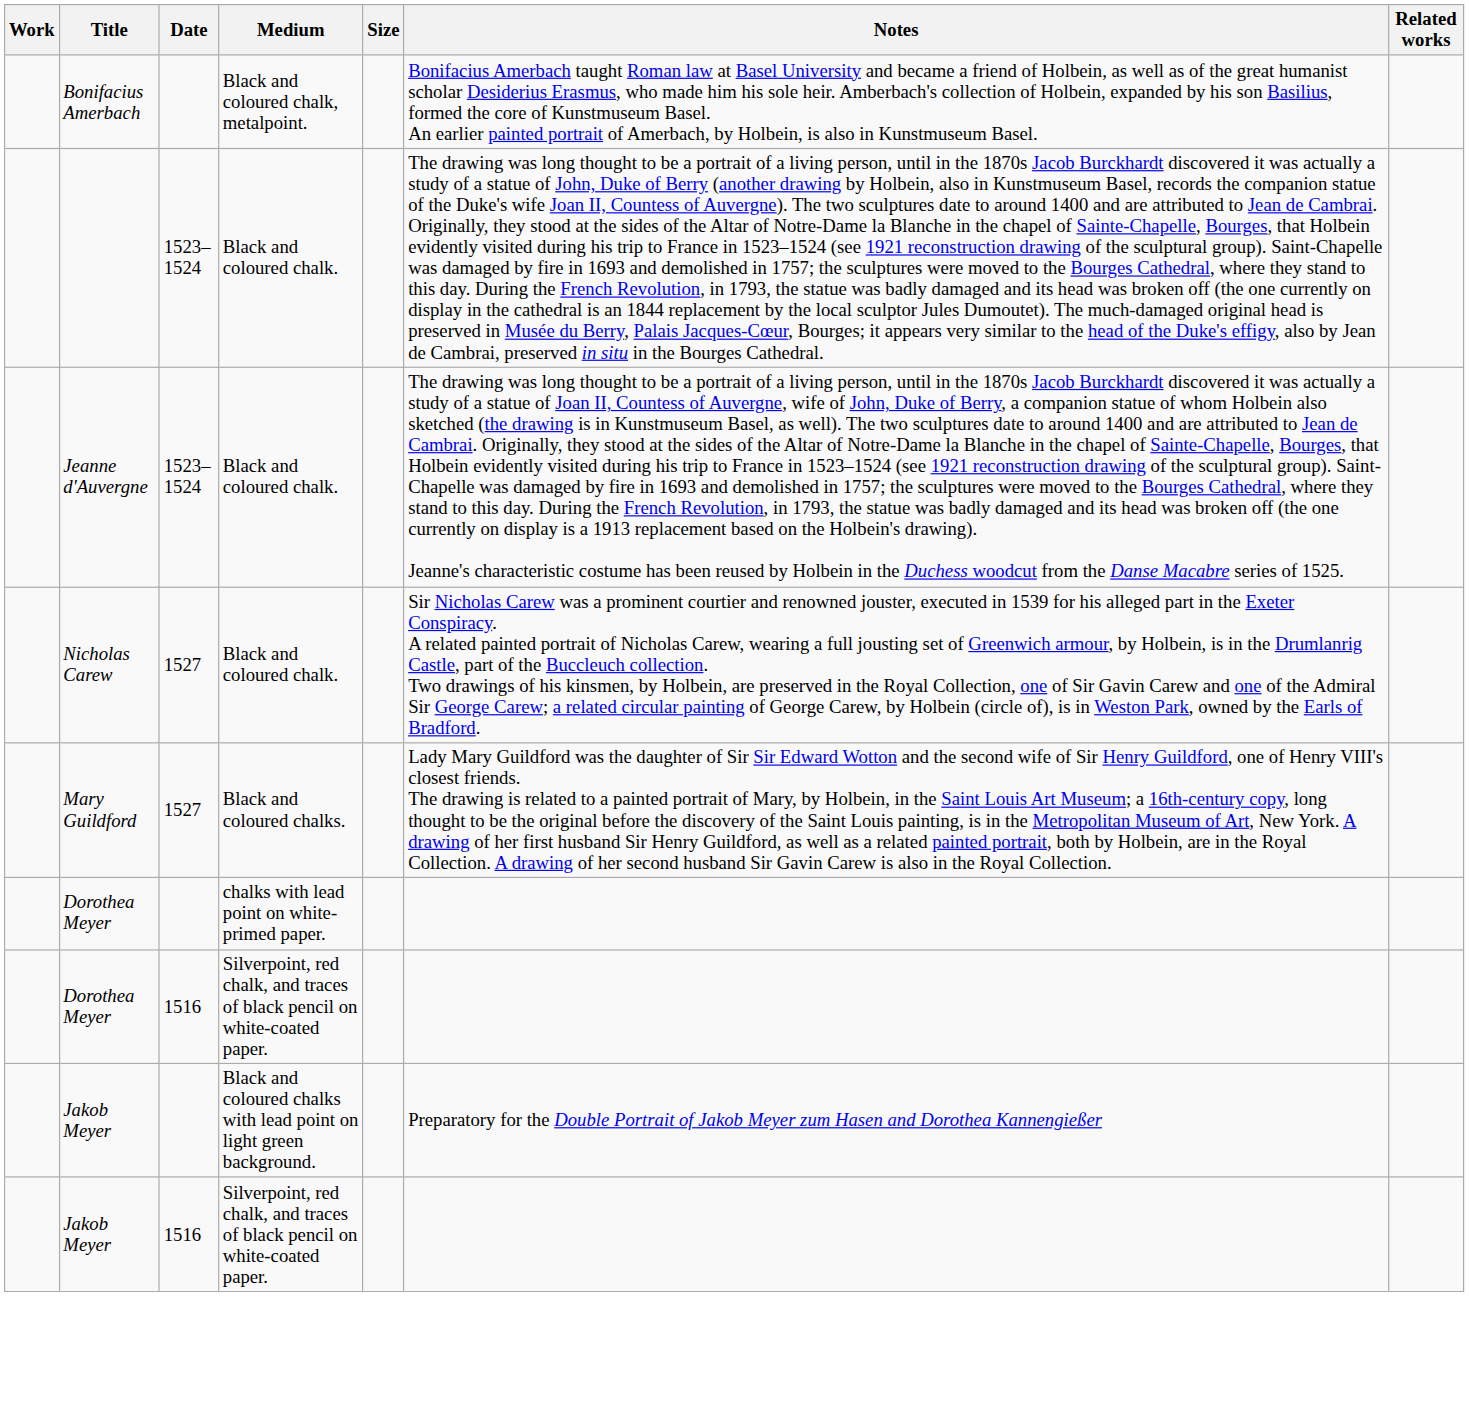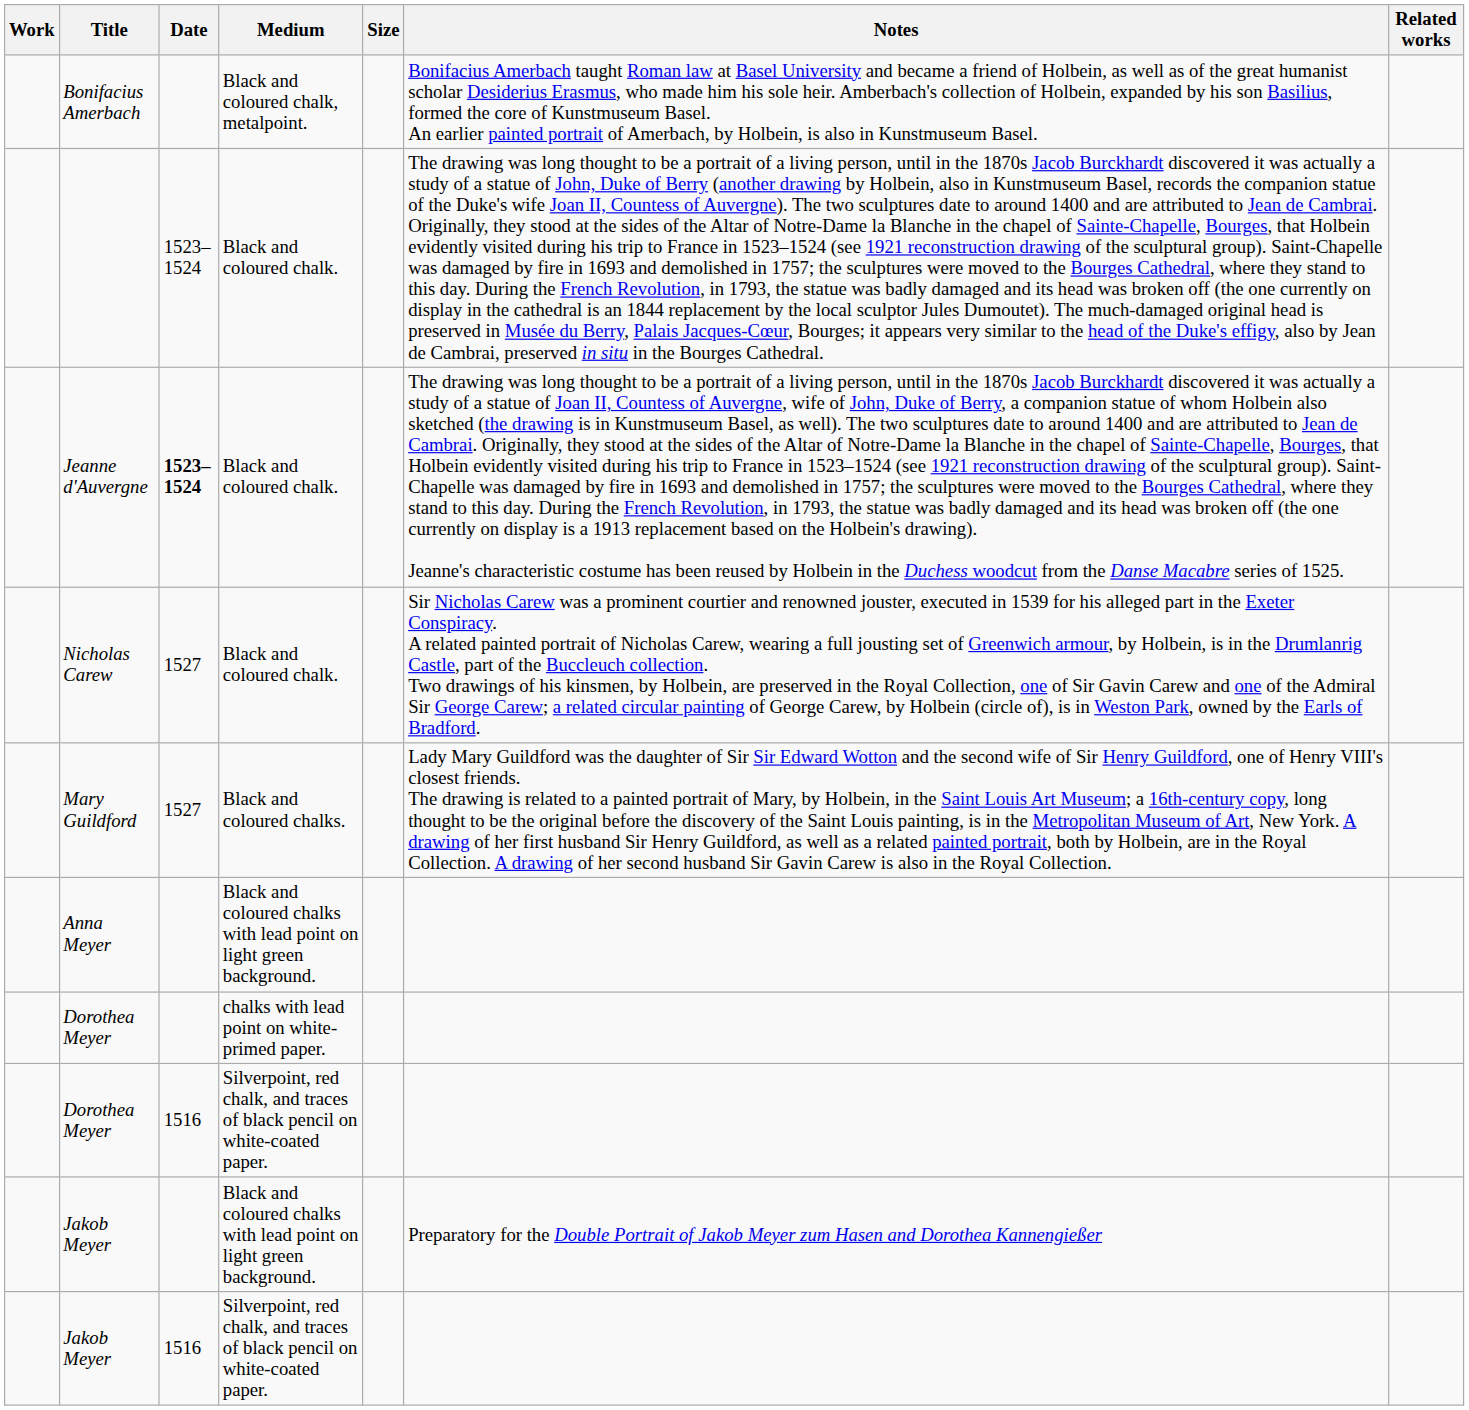(187, 476) normal -> (187, 476) bold
+ row: (87, 934)
